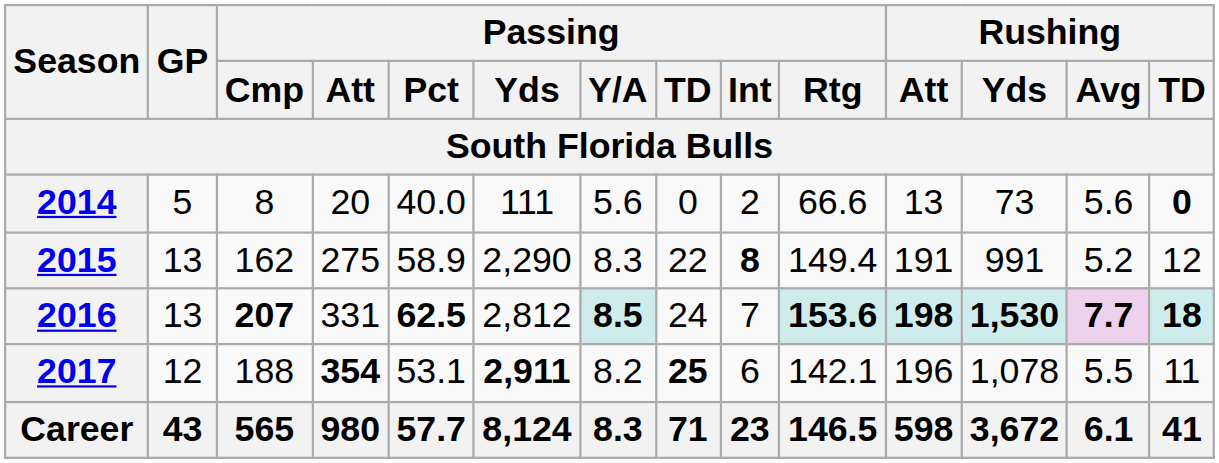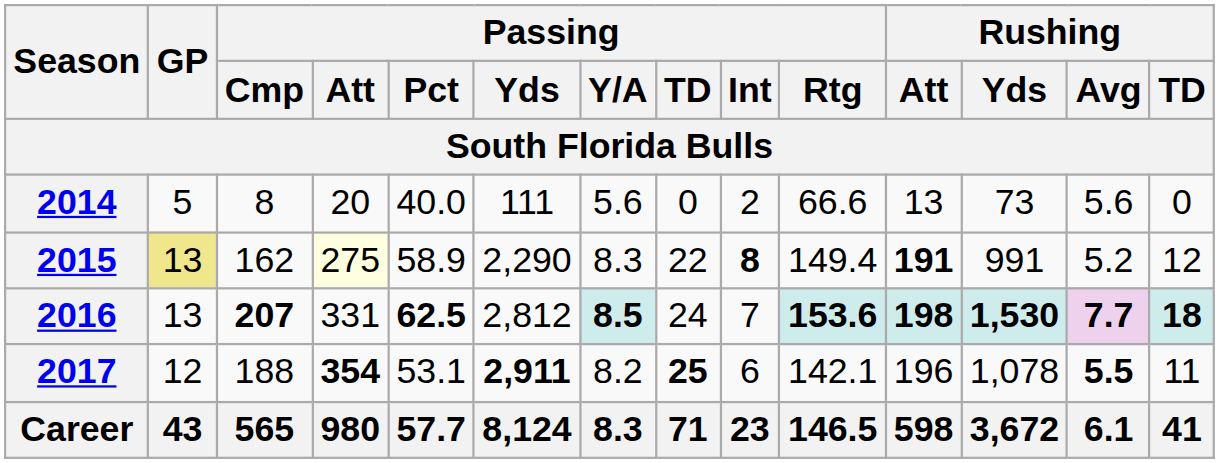(1182, 202) bold -> (1182, 202) normal
(182, 259) no background -> (182, 259) khaki background
(350, 259) no background -> (350, 259) lightyellow background
(924, 259) normal -> (924, 259) bold
(1109, 372) normal -> (1109, 372) bold
